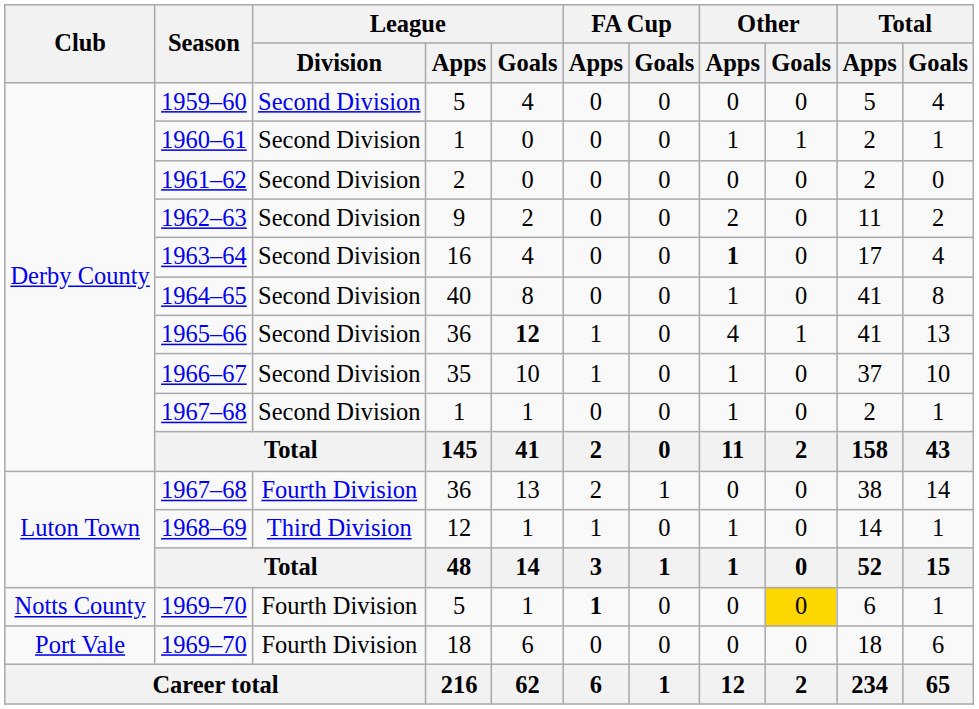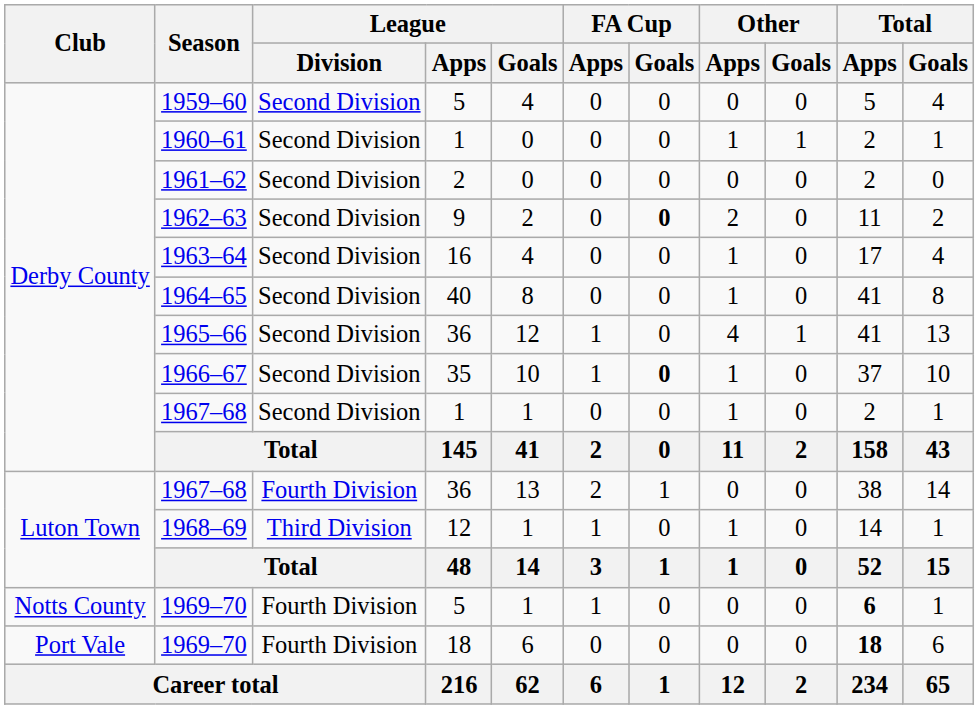(664, 218) normal -> (664, 218) bold
(733, 256) bold -> (733, 256) normal
(527, 334) bold -> (527, 334) normal
(664, 373) normal -> (664, 373) bold
(596, 606) bold -> (596, 606) normal
(801, 606) gold background -> (801, 606) no background
(870, 606) normal -> (870, 606) bold
(870, 645) normal -> (870, 645) bold
